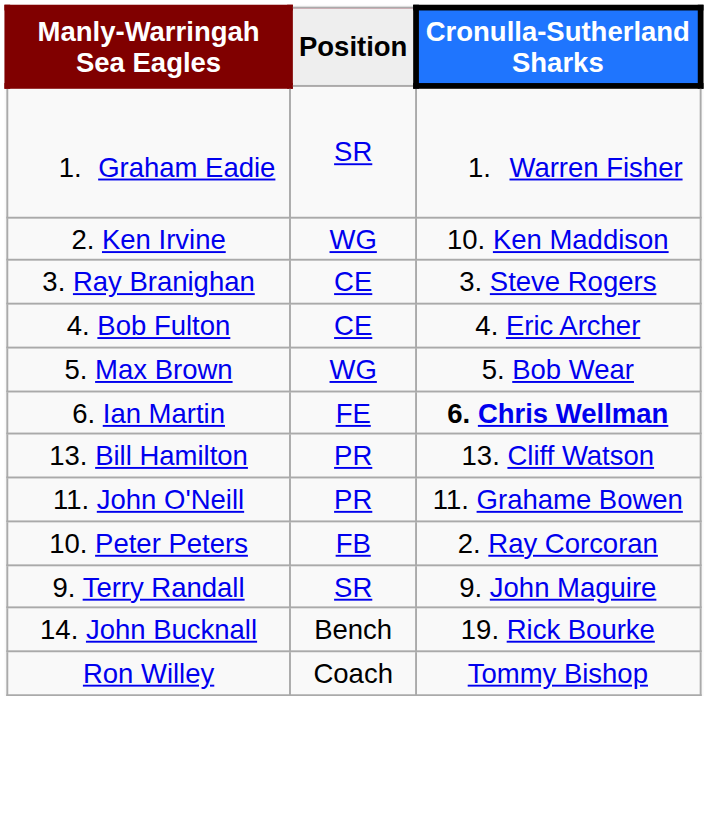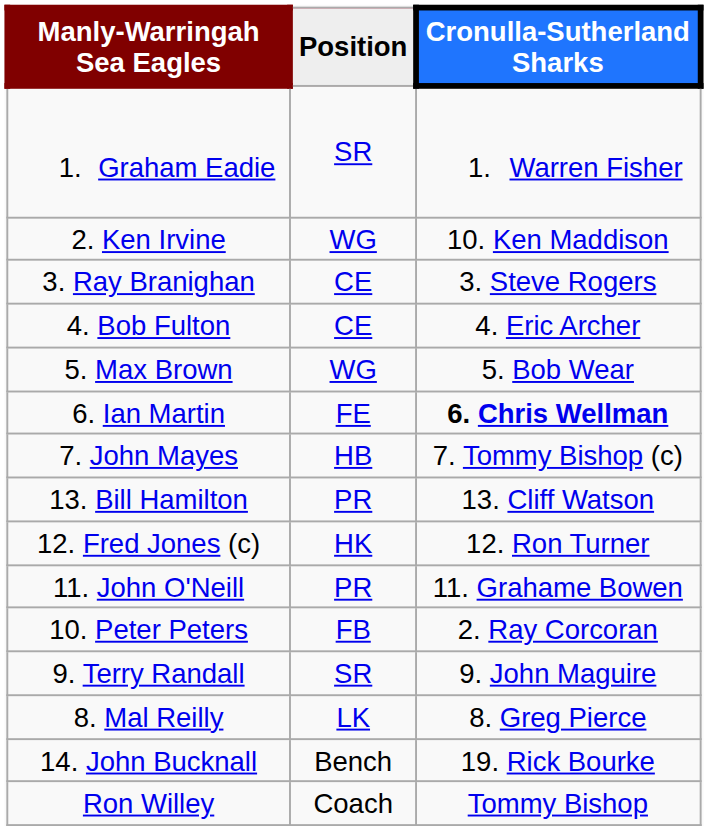+ row: (149, 456)
+ row: (149, 543)
+ row: (149, 717)
